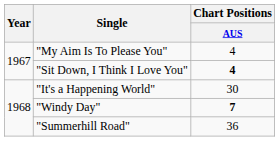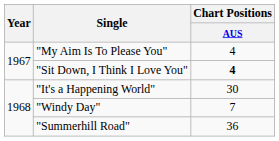(233, 107) bold -> (233, 107) normal
